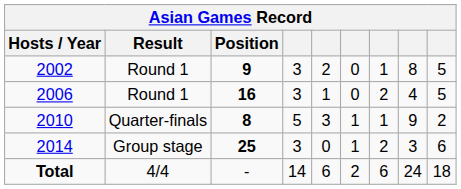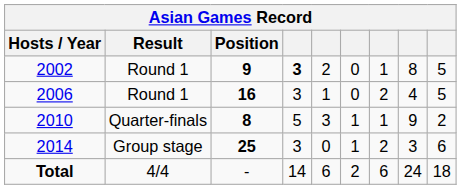(297, 69) normal -> (297, 69) bold
